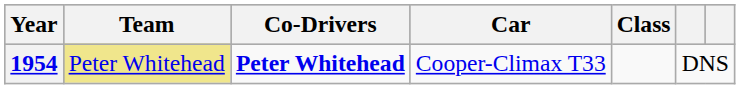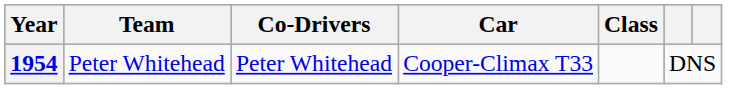(147, 63) khaki background -> (147, 63) no background
(320, 63) bold -> (314, 63) normal
